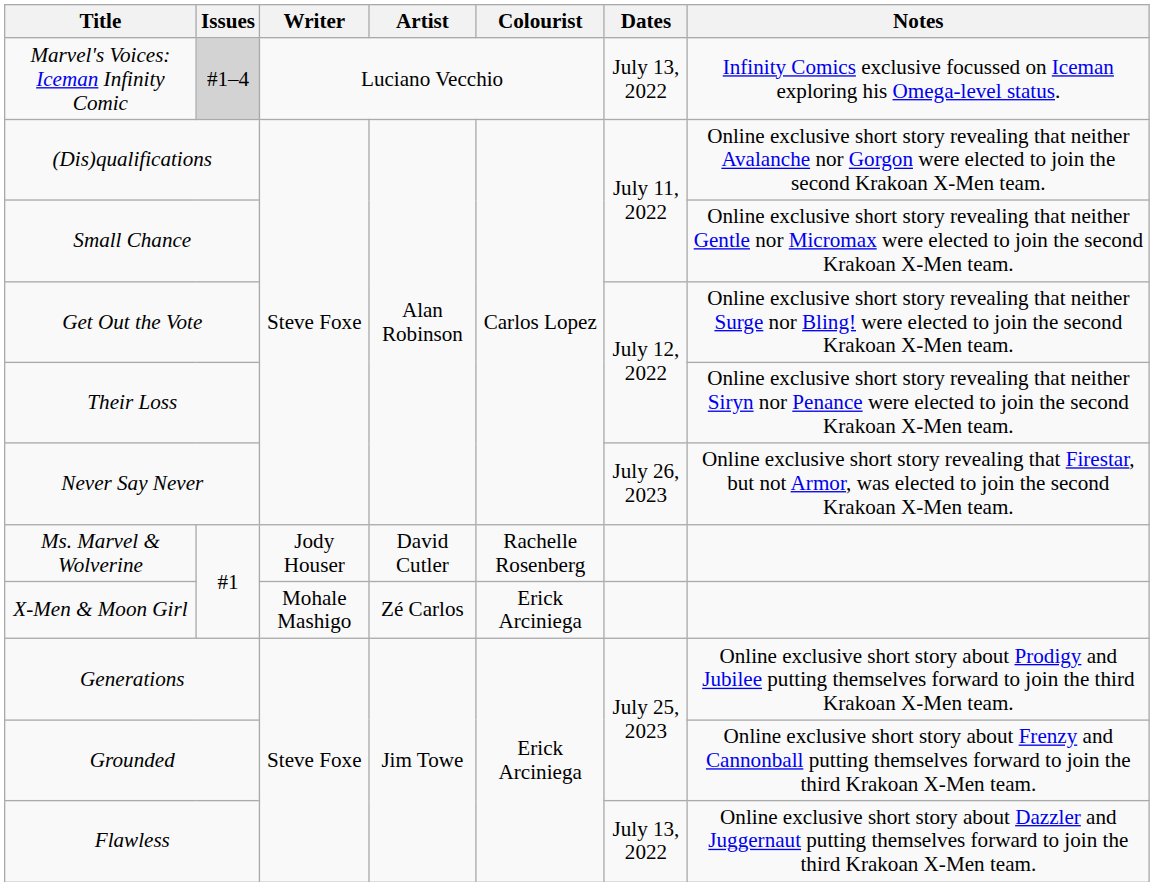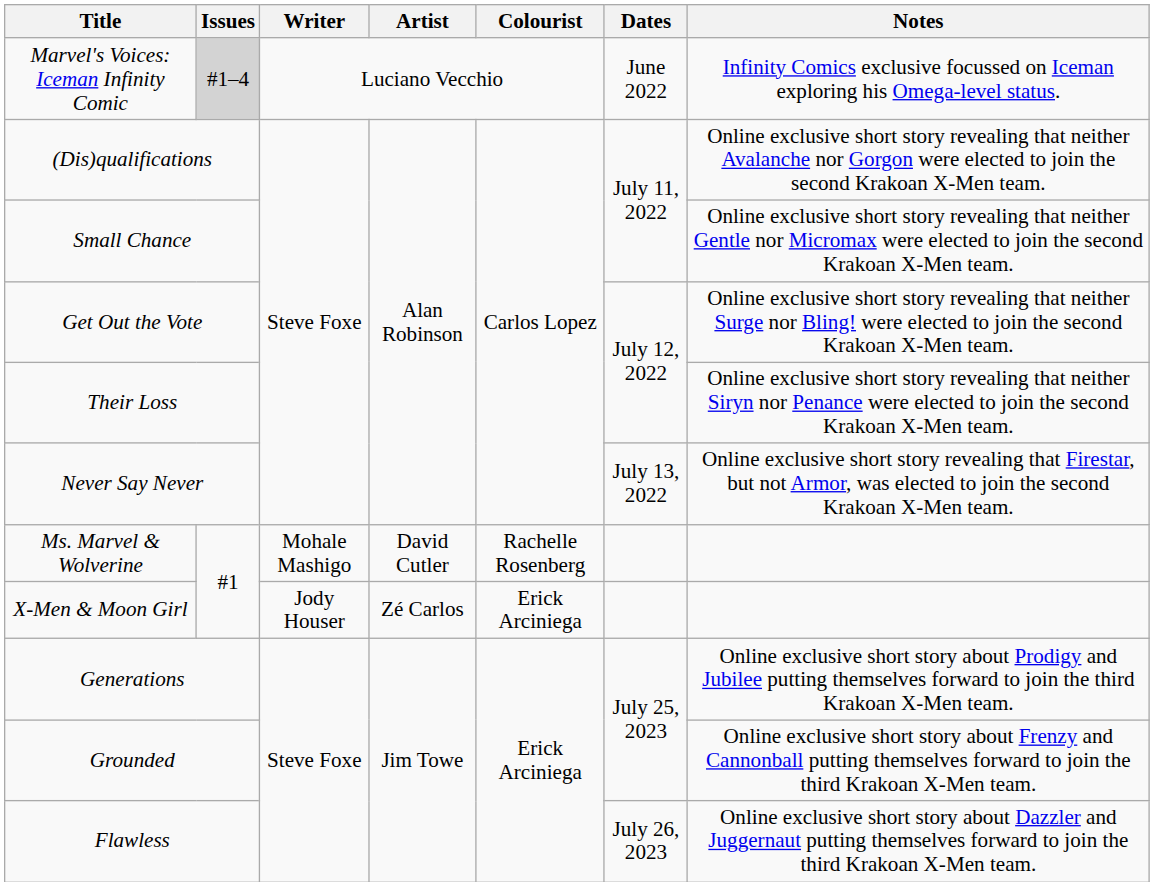(646, 78) July 13, 2022 -> (646, 78) June 2022
(646, 483) July 26, 2023 -> (646, 483) July 13, 2022
(314, 552) Jody Houser -> (314, 552) Mohale Mashigo
(314, 609) Mohale Mashigo -> (314, 609) Jody Houser
(646, 841) July 13, 2022 -> (646, 841) July 26, 2023
